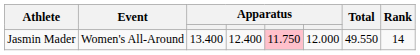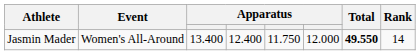(284, 40) pink background -> (284, 40) no background
(362, 40) normal -> (362, 40) bold
